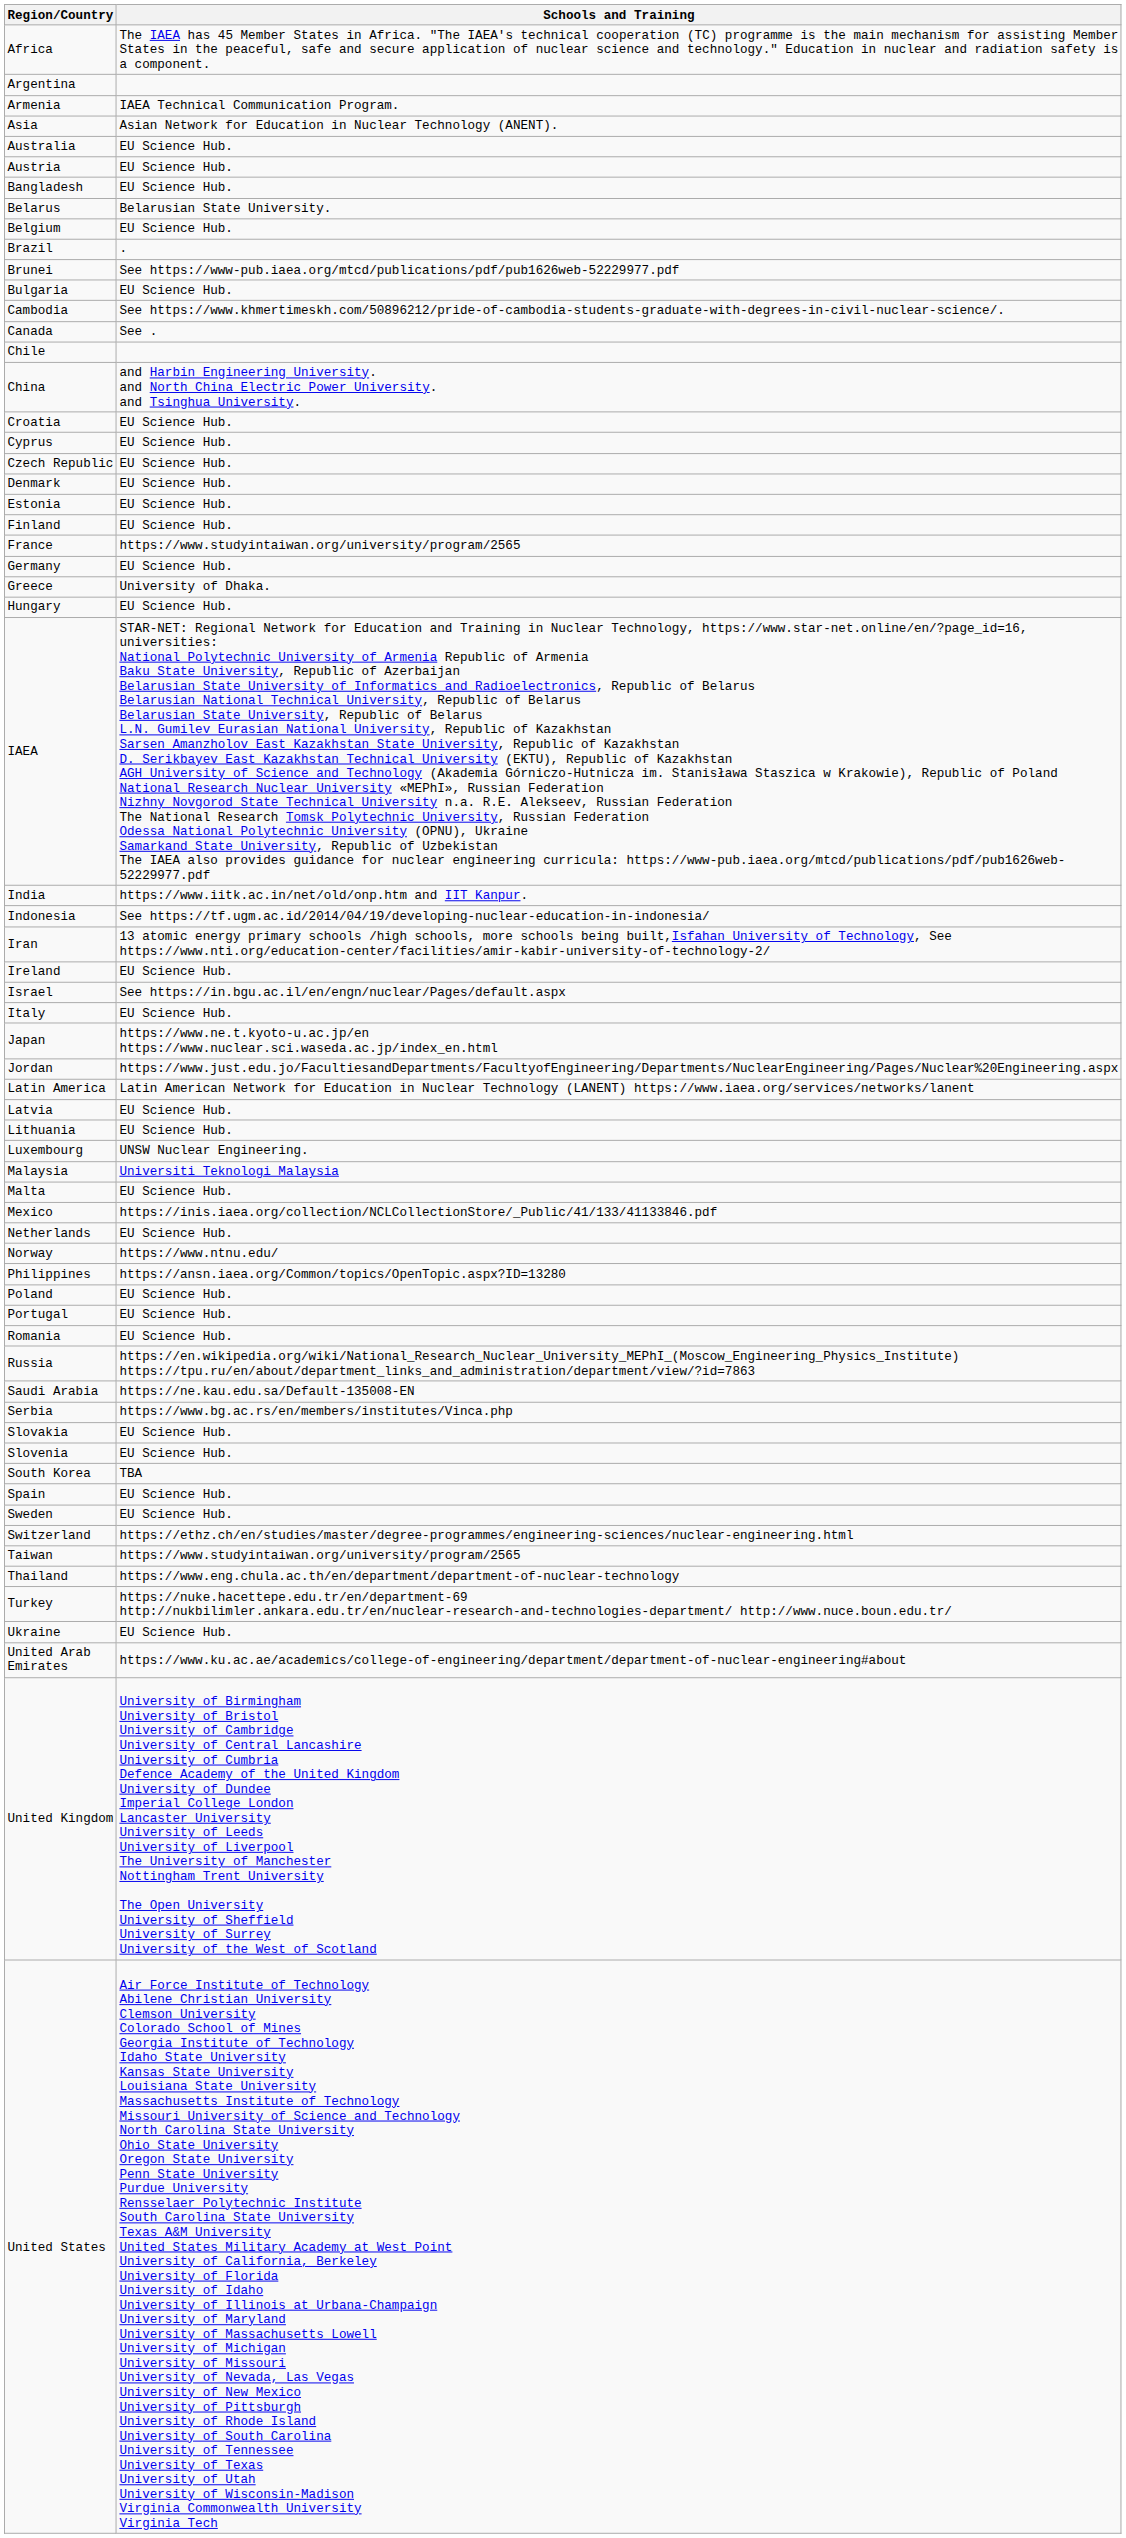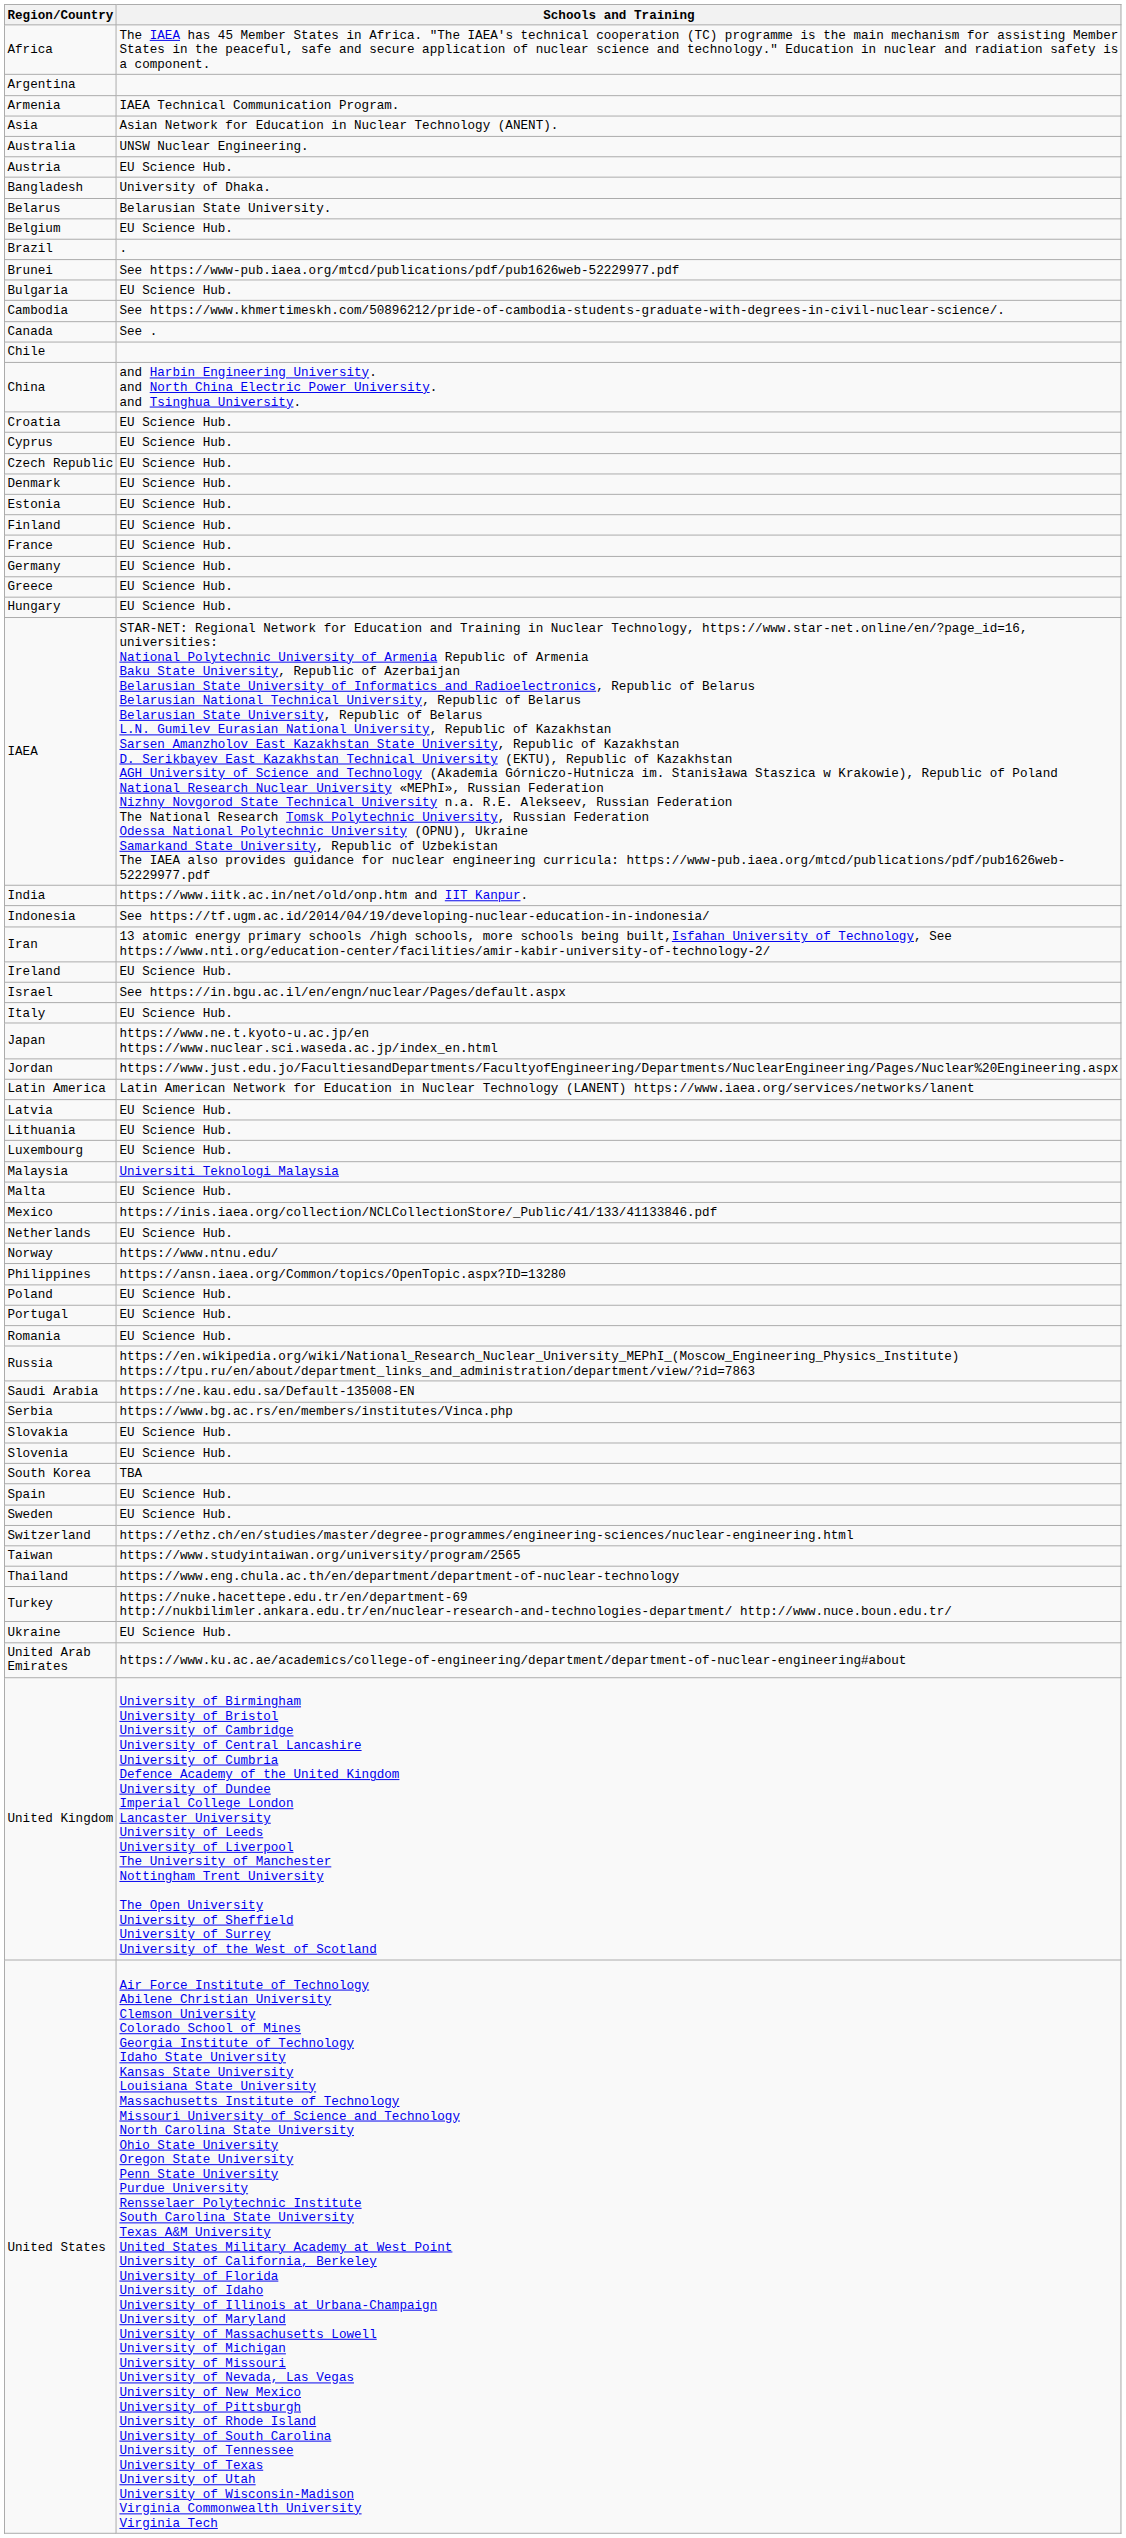(176, 147) EU Science Hub. -> (214, 147) UNSW Nuclear Engineering.
(176, 188) EU Science Hub. -> (195, 188) University of Dhaka.
(320, 546) https://www.studyintaiwan.org/university/program/2565 -> (176, 546) EU Science Hub.
(195, 587) University of Dhaka. -> (176, 587) EU Science Hub.
(214, 1151) UNSW Nuclear Engineering. -> (176, 1151) EU Science Hub.
